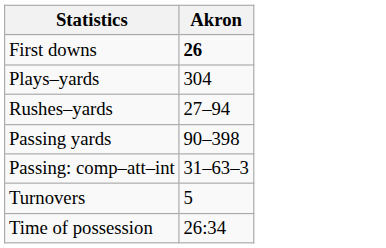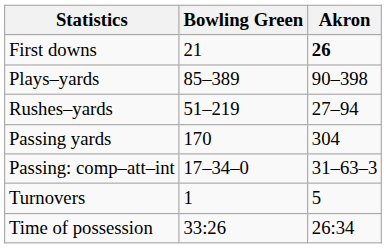+ column: (243, 20)
(197, 79) 304 -> (340, 79) 90–398
(211, 138) 90–398 -> (326, 138) 304
